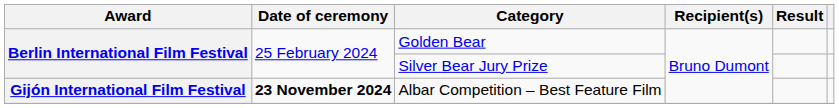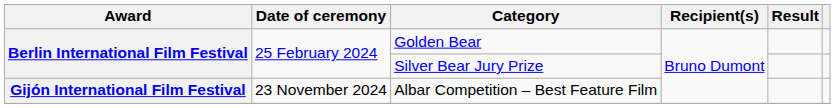(323, 90) bold -> (321, 90) normal
